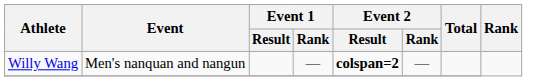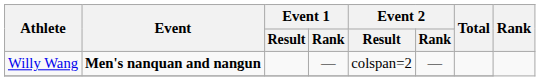(165, 64) normal -> (173, 64) bold
(367, 64) bold -> (382, 64) normal
